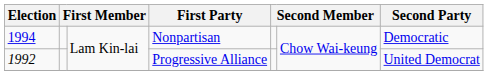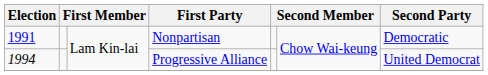(22, 37) 1994 -> (22, 37) 1991
(22, 59) 1992 -> (22, 59) 1994
